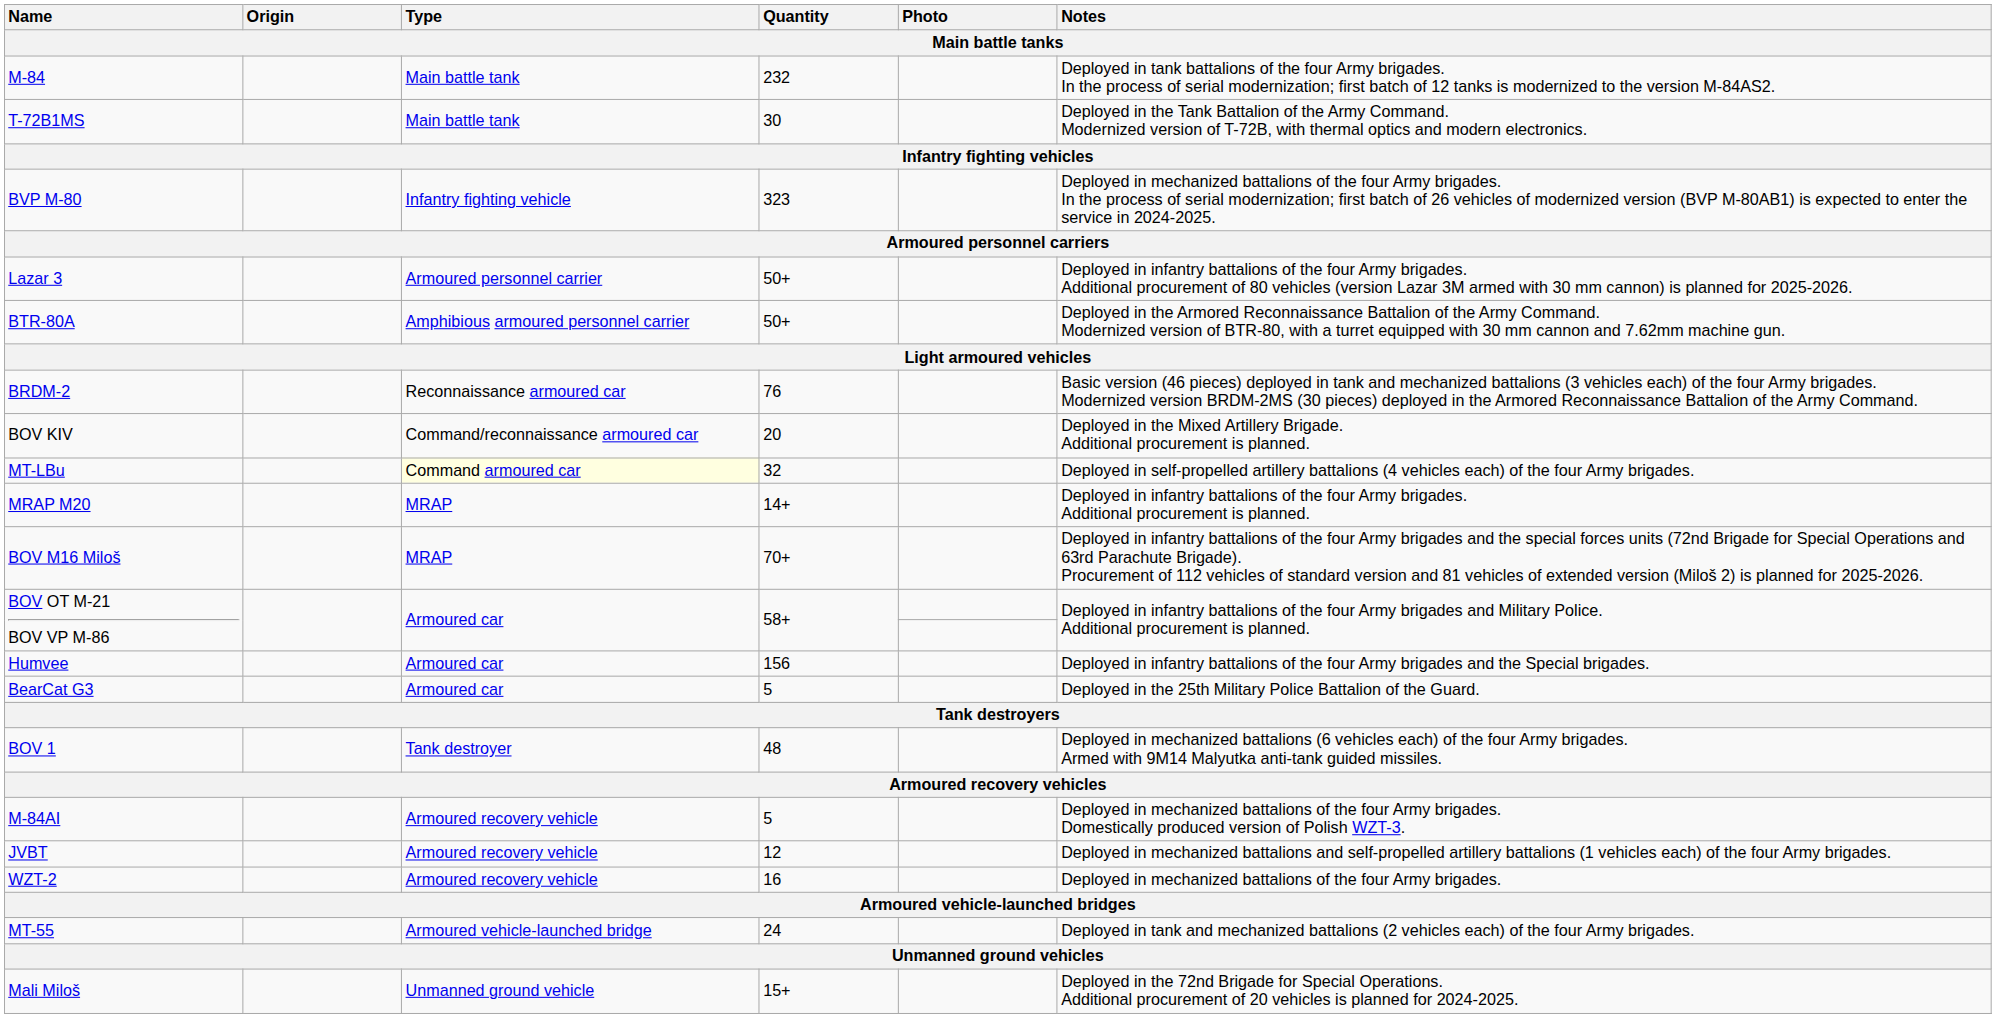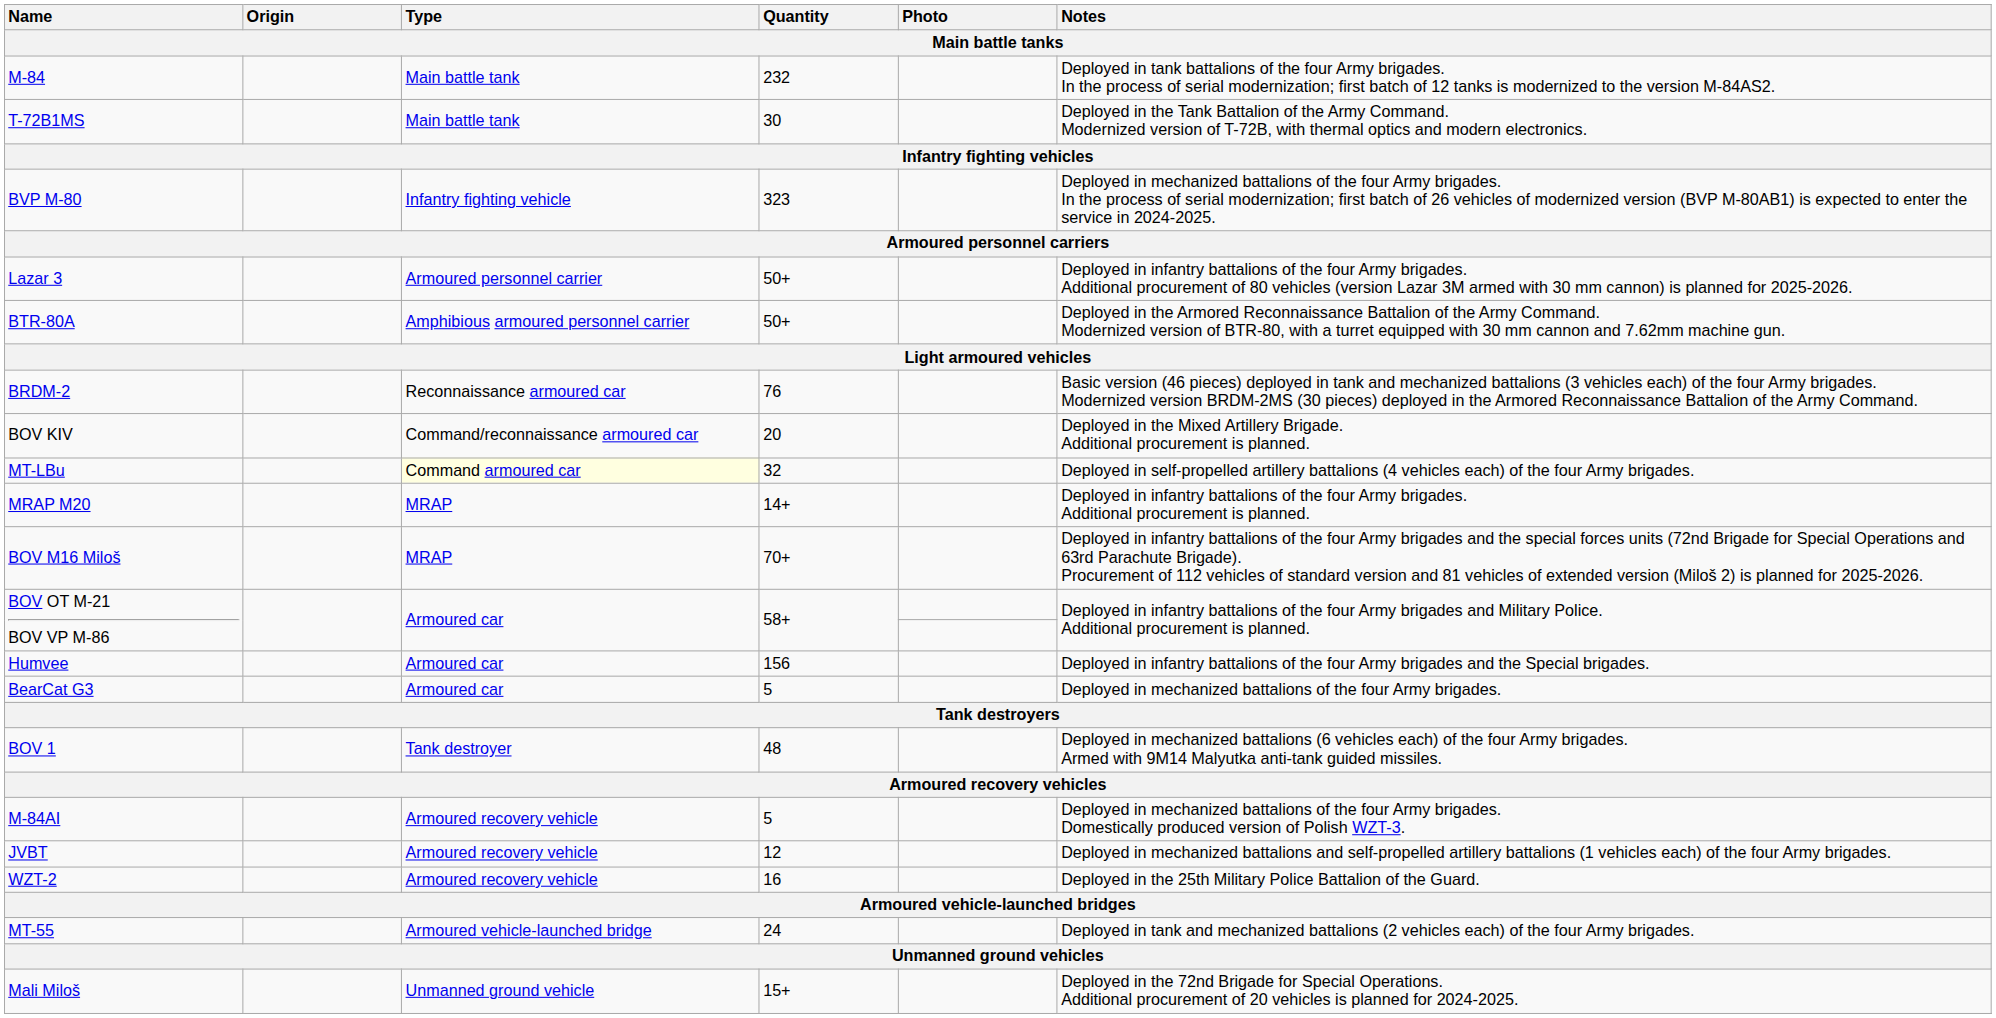(1270, 689) Deployed in the 25th Military Police Battalion of the Guard. -> (1281, 689) Deployed in mechanized battalions of the four Army brigades.
(1281, 879) Deployed in mechanized battalions of the four Army brigades. -> (1270, 879) Deployed in the 25th Military Police Battalion of the Guard.
